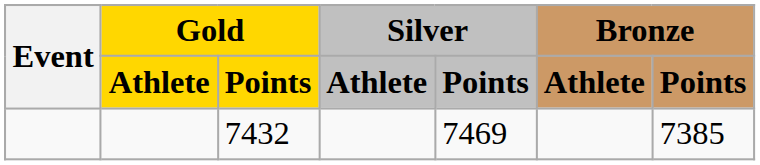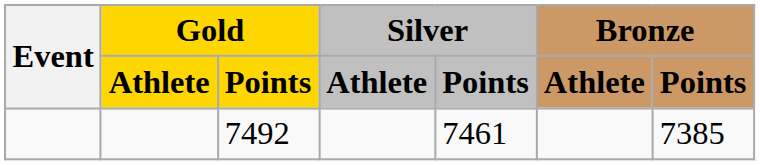(257, 133) 7432 -> (257, 133) 7492
(475, 133) 7469 -> (475, 133) 7461
